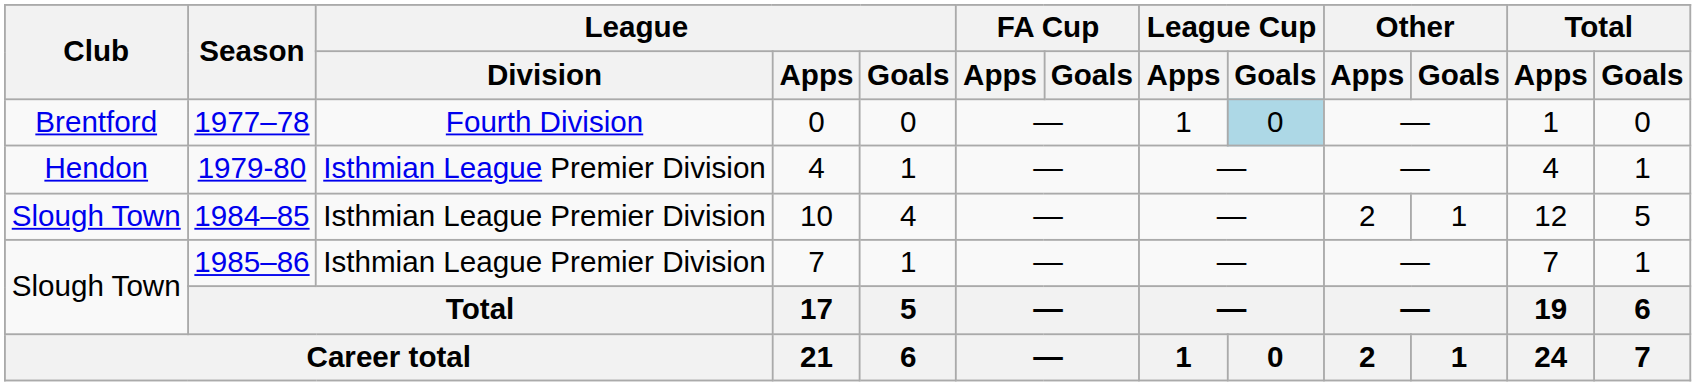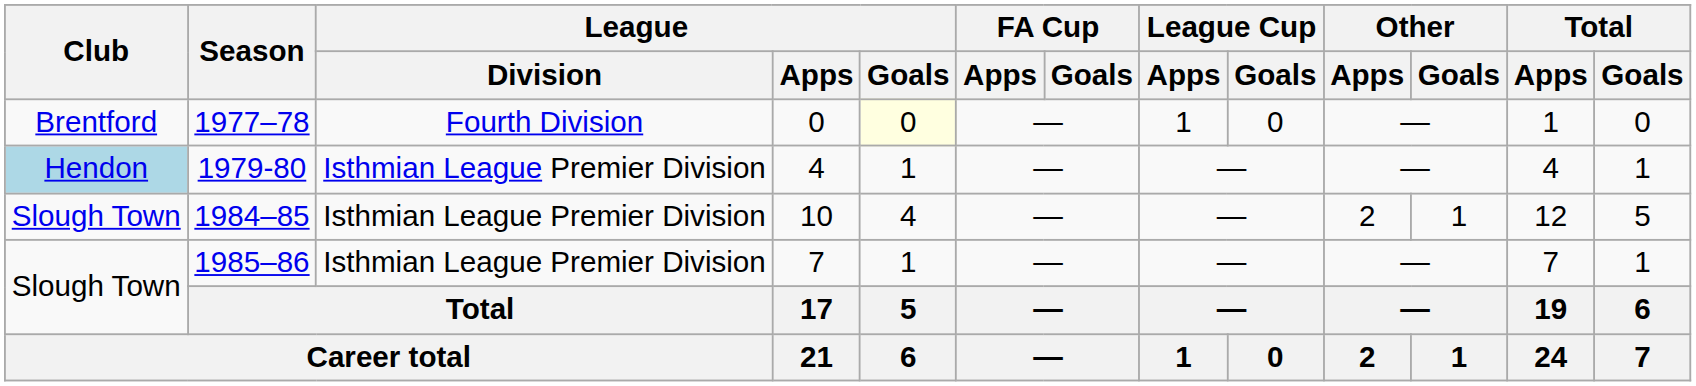(908, 121) no background -> (908, 121) lightyellow background
(1275, 121) lightblue background -> (1275, 121) no background
(96, 168) no background -> (96, 168) lightblue background
